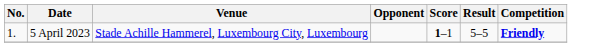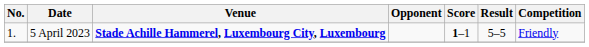(232, 32) normal -> (240, 32) bold
(523, 32) bold -> (538, 32) normal
